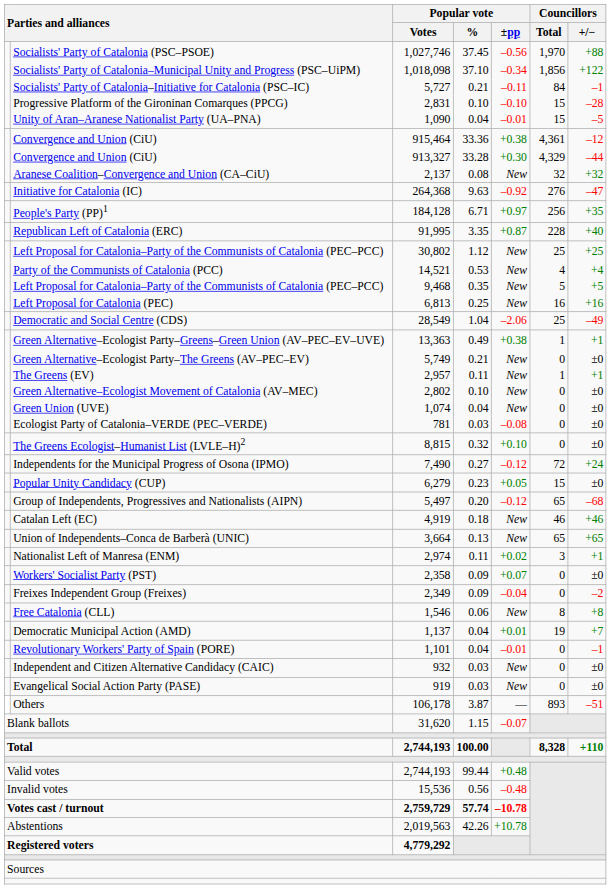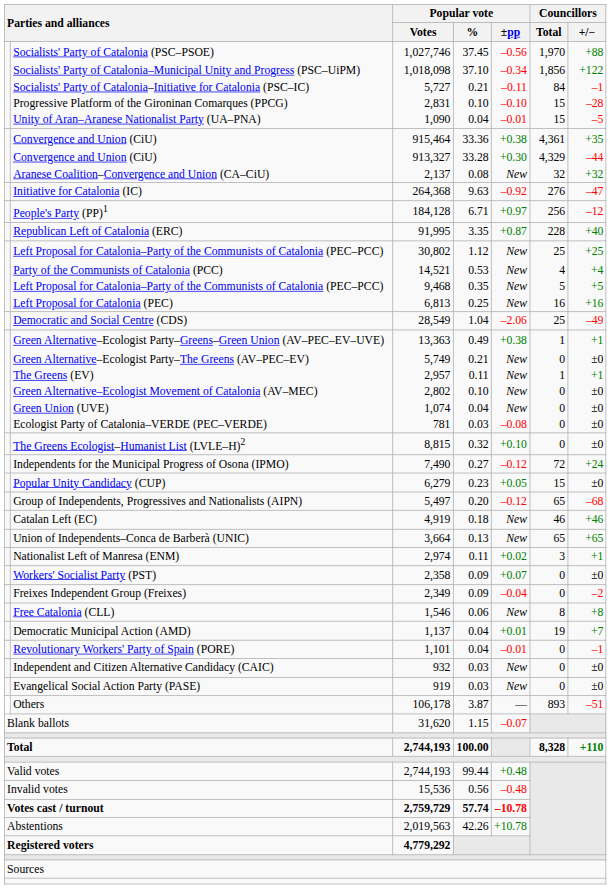(595, 139) –12 -> (594, 139) +35
(594, 211) +35 -> (595, 211) –12
